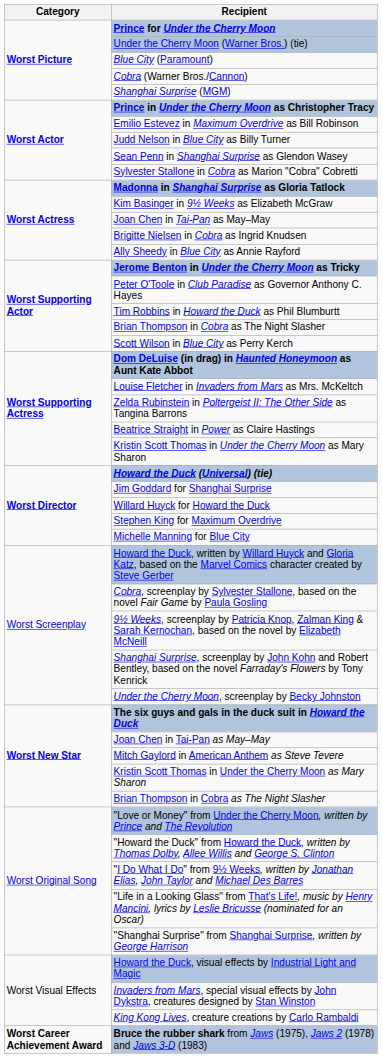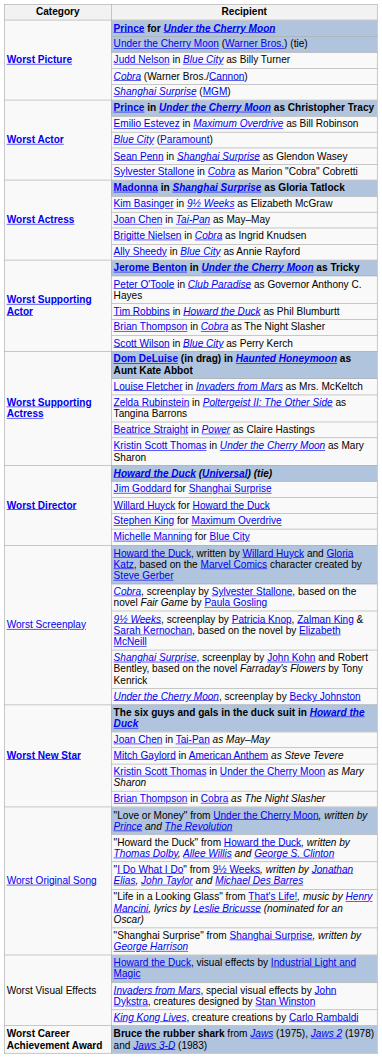(163, 60) Blue City (Paramount) -> (202, 60) Judd Nelson in Blue City as Billy Turner
(202, 140) Judd Nelson in Blue City as Billy Turner -> (163, 140) Blue City (Paramount)
